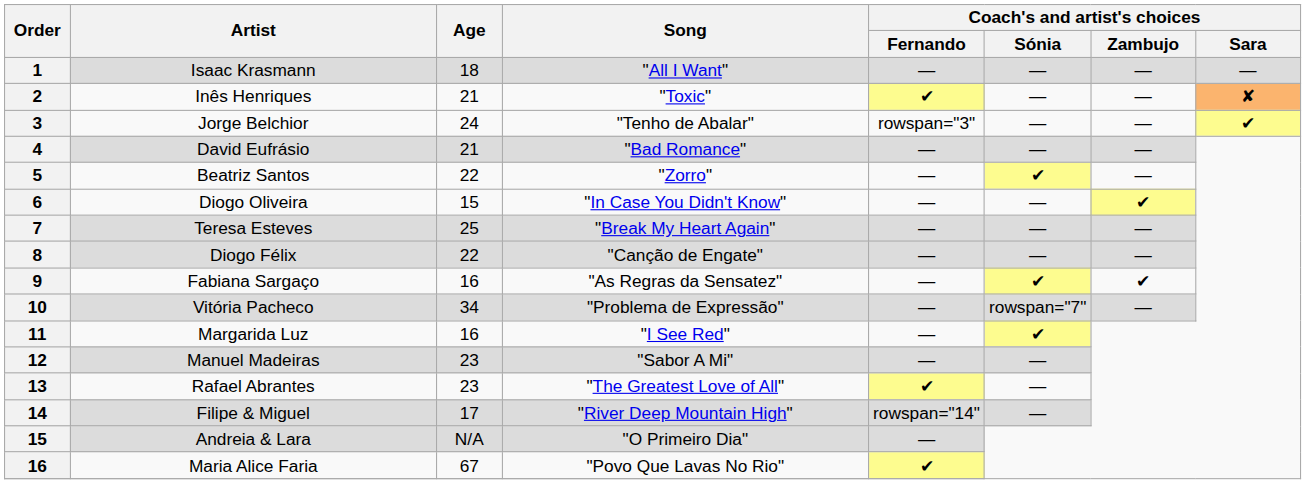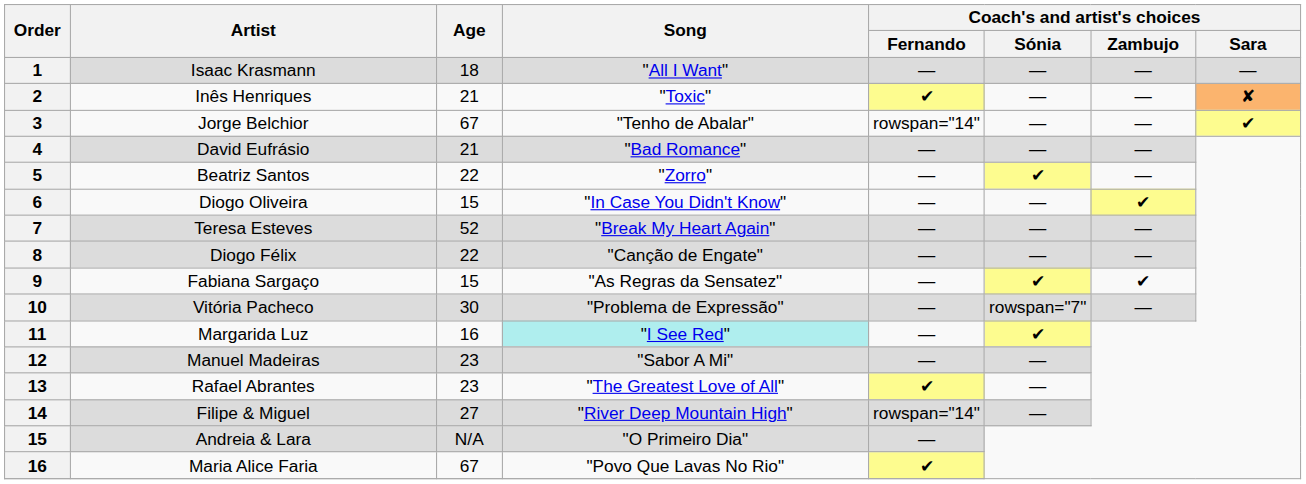(469, 123) 24 -> (469, 123) 67
(927, 123) rowspan="3" -> (927, 123) rowspan="14"
(469, 228) 25 -> (469, 228) 52
(469, 281) 16 -> (469, 281) 15
(469, 307) 34 -> (469, 307) 30
(685, 334) no background -> (685, 334) paleturquoise background
(469, 413) 17 -> (469, 413) 27
